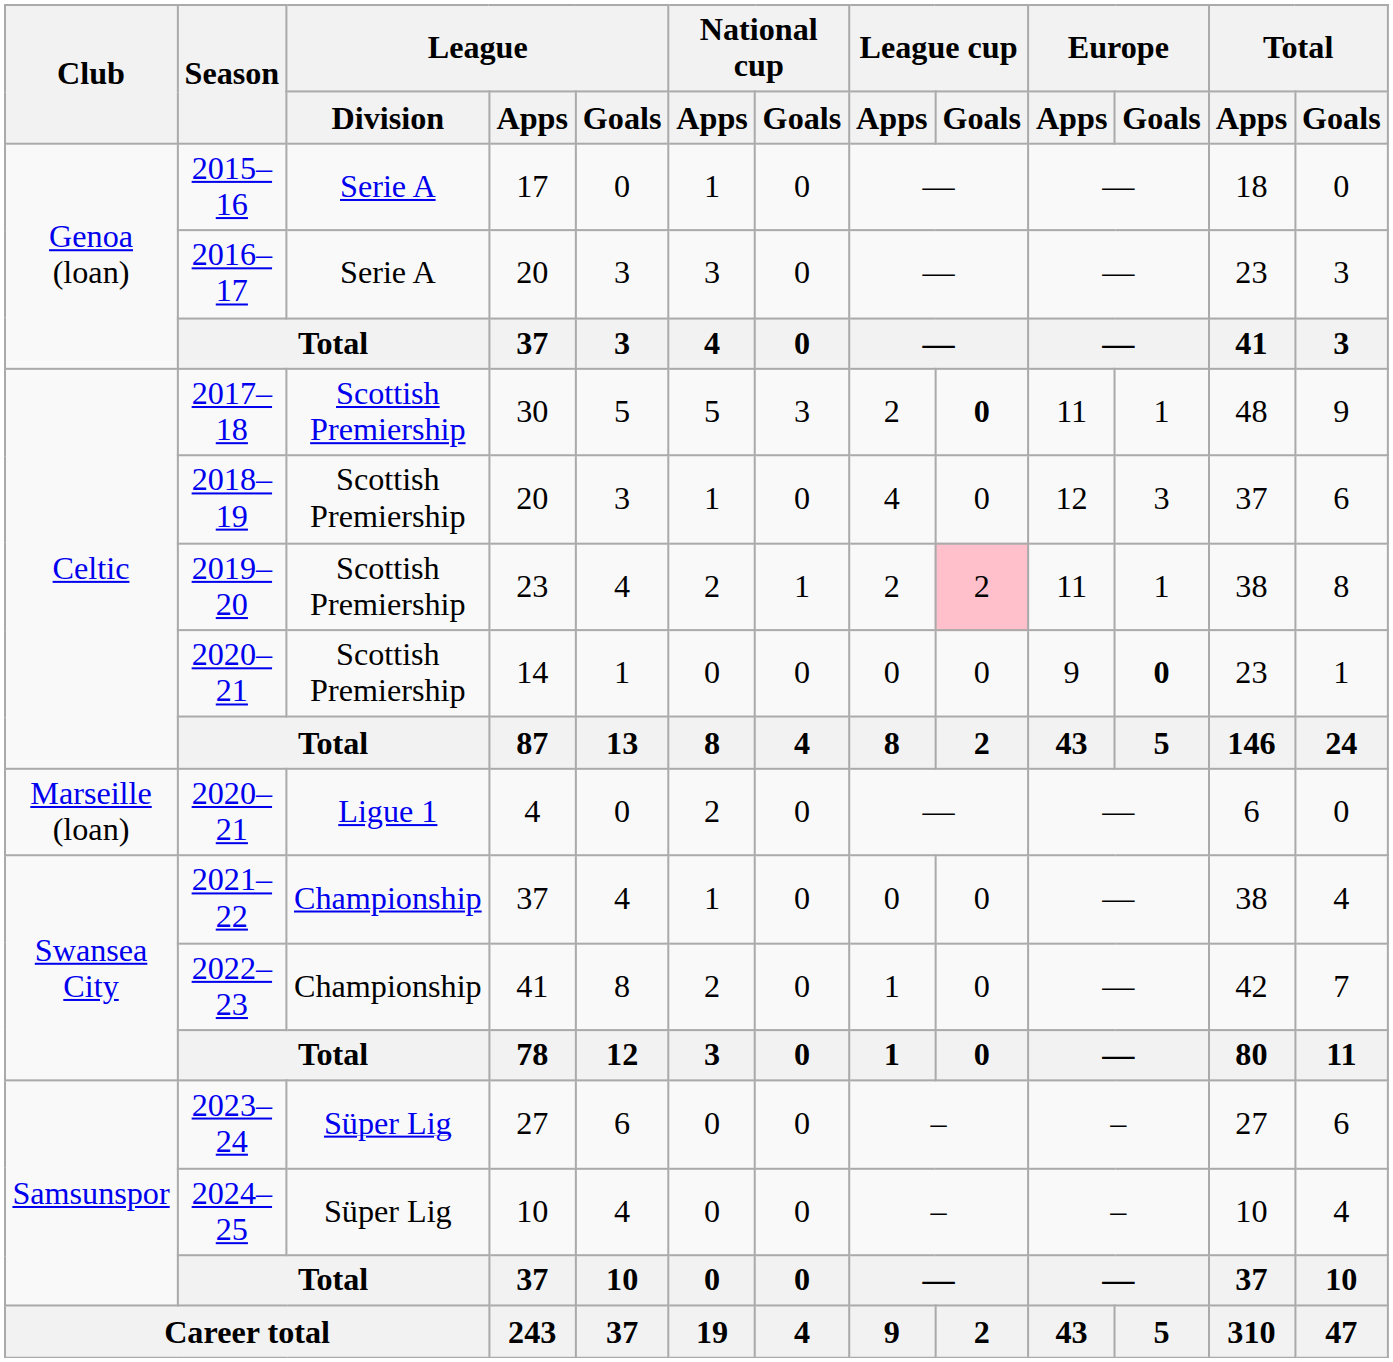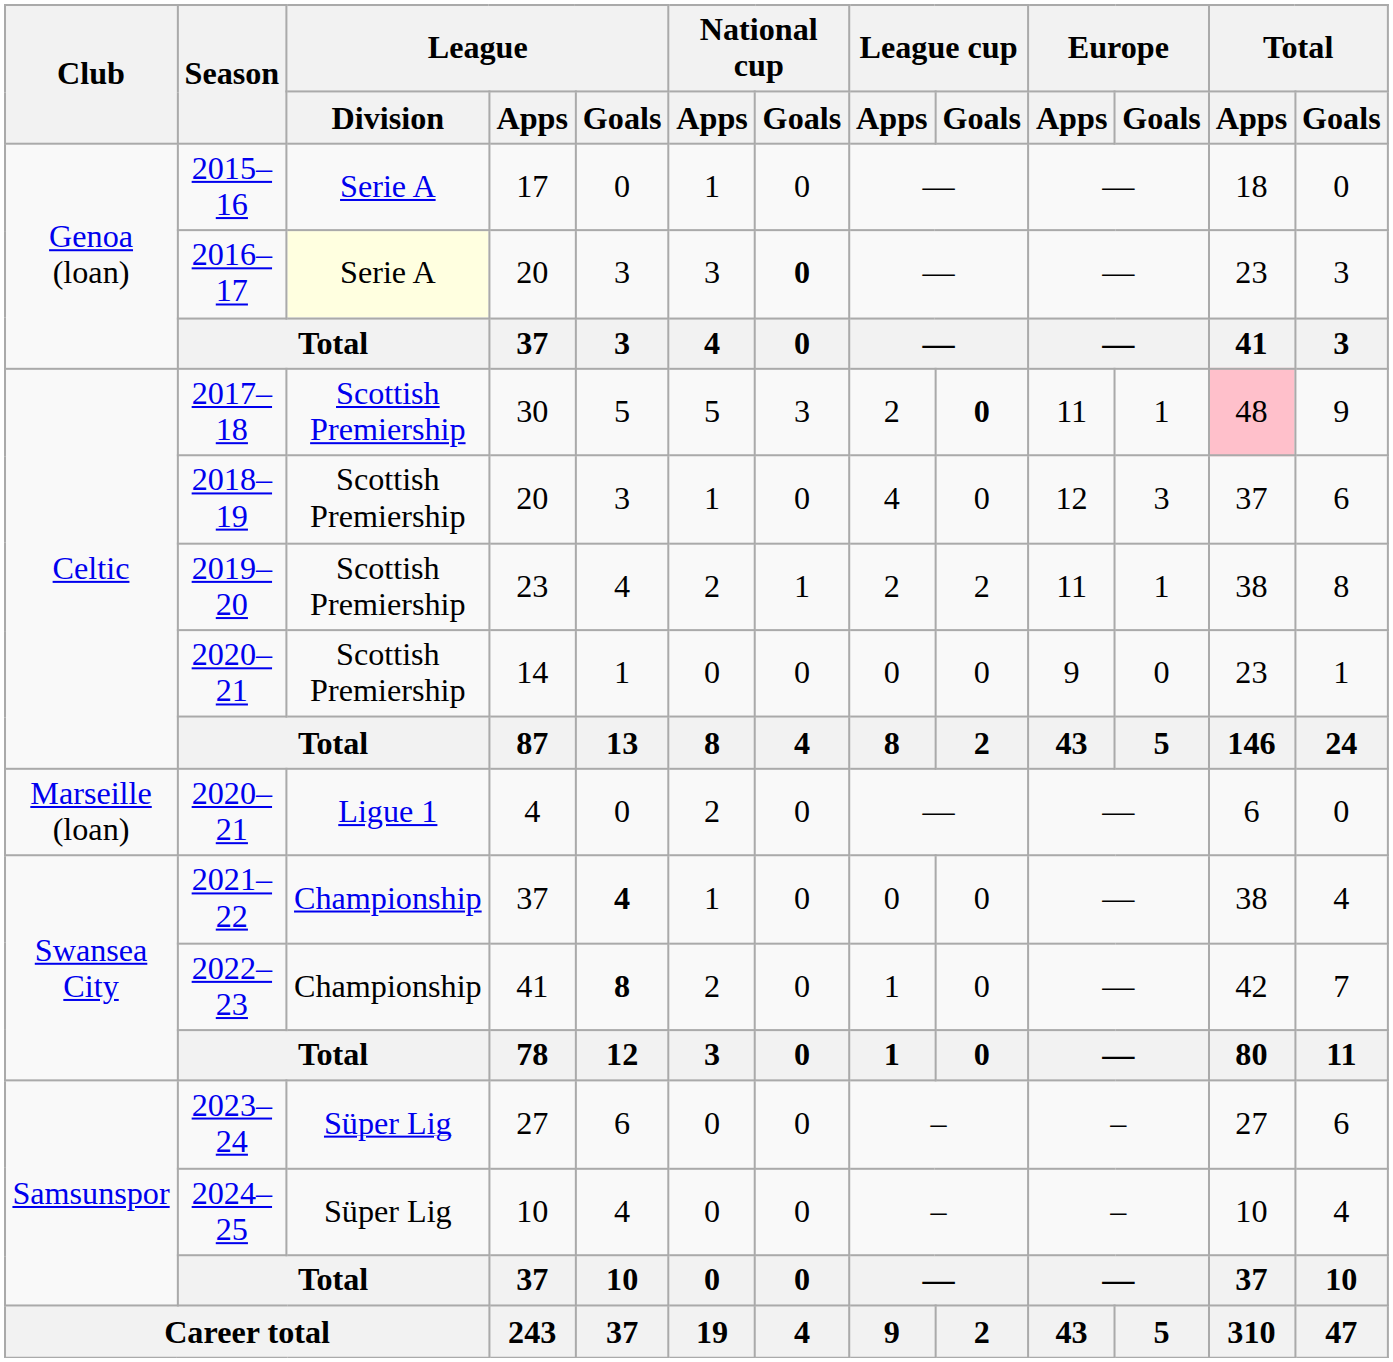(388, 273) no background -> (388, 273) lightyellow background
(802, 273) normal -> (802, 273) bold
(1251, 411) no background -> (1251, 411) pink background
(982, 586) pink background -> (982, 586) no background
(1162, 673) bold -> (1162, 673) normal
(622, 898) normal -> (622, 898) bold
(622, 985) normal -> (622, 985) bold
